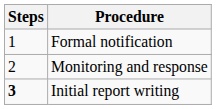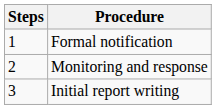(12, 91) bold -> (12, 91) normal
